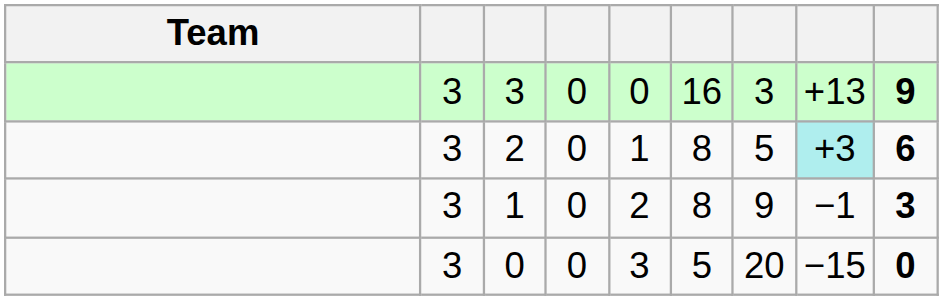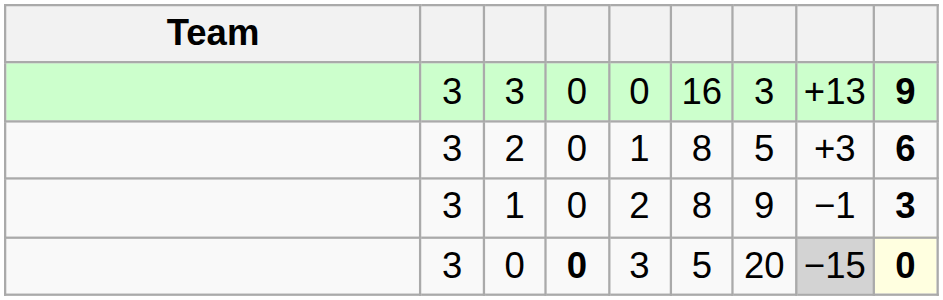(835, 149) paleturquoise background -> (835, 149) no background
(577, 264) normal -> (577, 264) bold
(835, 264) no background -> (835, 264) lightgrey background
(905, 264) no background -> (905, 264) lightyellow background
